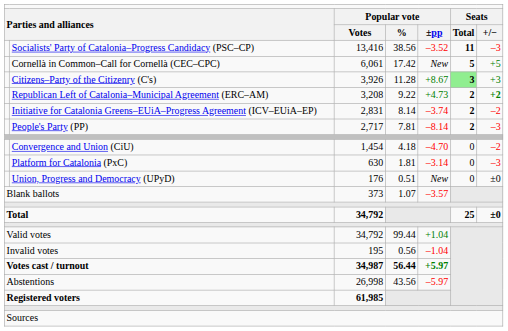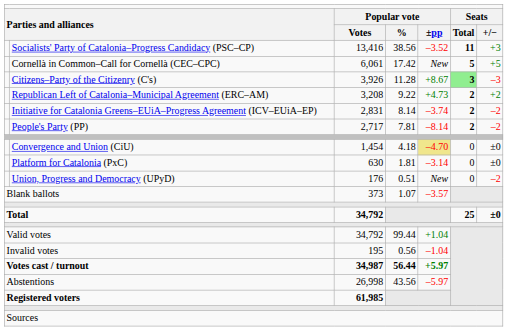(496, 48) –3 -> (495, 48) +3
(495, 79) +3 -> (496, 79) –3
(495, 95) bold -> (495, 95) normal
(496, 127) –3 -> (496, 127) –2
(437, 147) no background -> (437, 147) khaki background
(496, 147) –2 -> (495, 147) ±0
(496, 163) –3 -> (495, 163) ±0
(495, 178) ±0 -> (496, 178) –2
